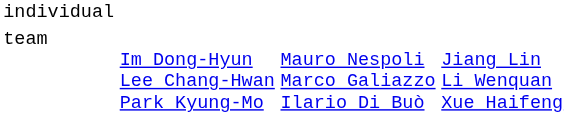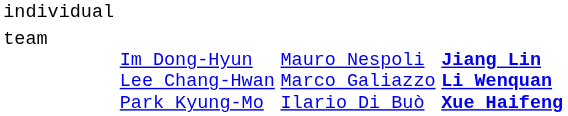(502, 81) normal -> (502, 81) bold
